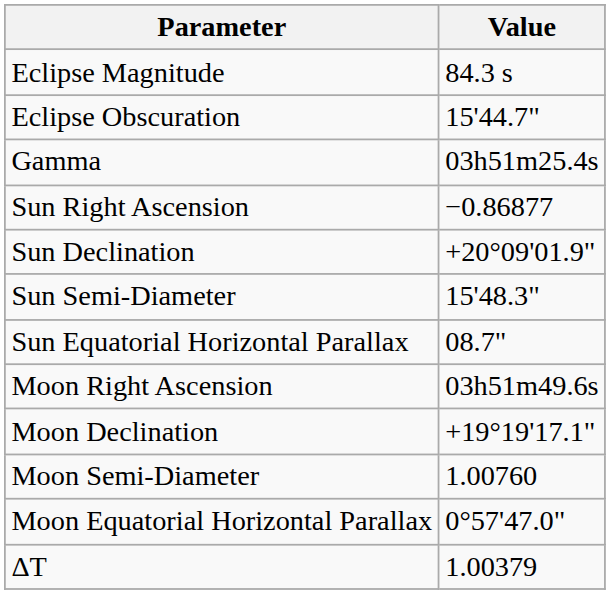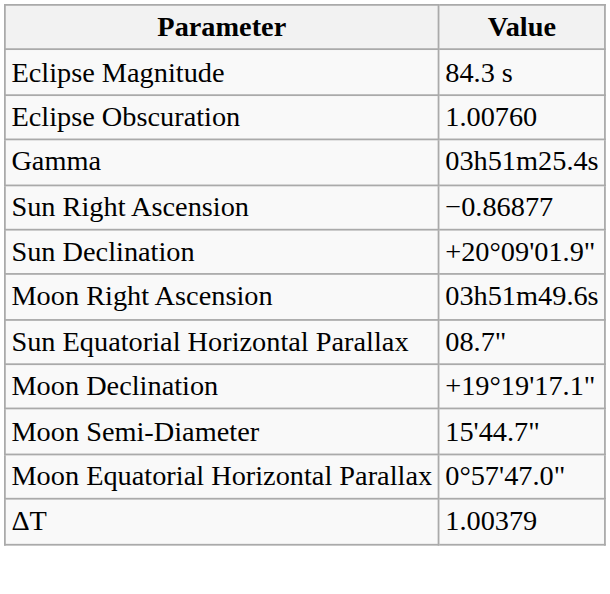(493, 116) 15'44.7" -> (491, 116) 1.00760
- row: (123, 296)
rows swapped: (210, 341) <-> (142, 386)
(491, 476) 1.00760 -> (493, 431) 15'44.7"
